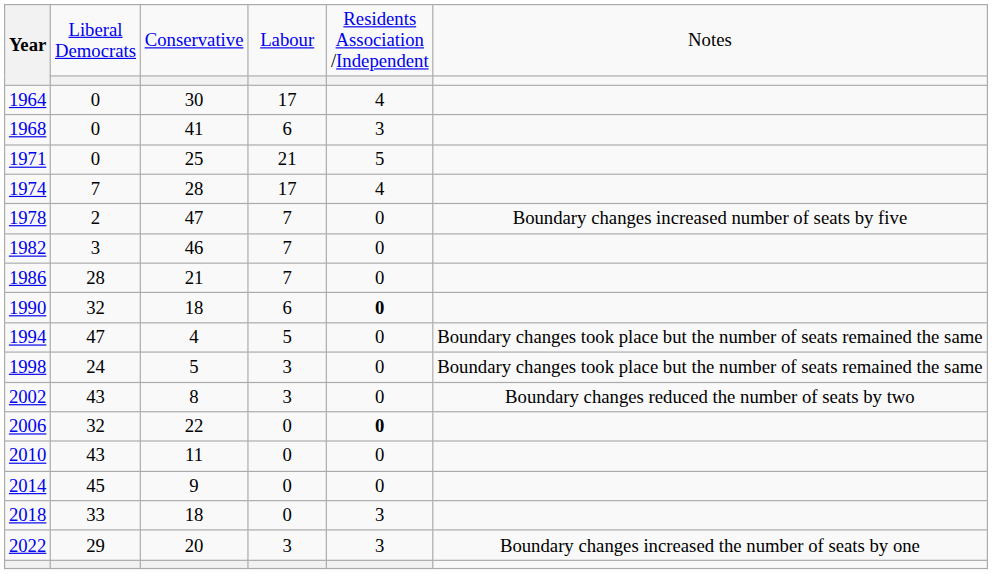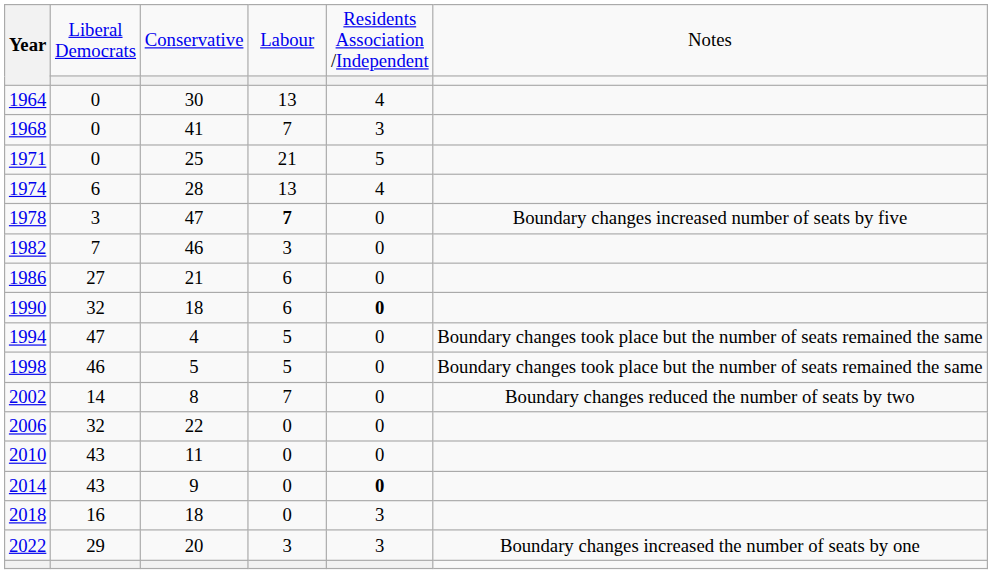(287, 99) 17 -> (287, 99) 13
(287, 129) 6 -> (287, 129) 7
(95, 188) 7 -> (95, 188) 6
(287, 188) 17 -> (287, 188) 13
(95, 218) 2 -> (95, 218) 3
(287, 218) normal -> (287, 218) bold
(95, 248) 3 -> (95, 248) 7
(287, 248) 7 -> (287, 248) 3
(95, 277) 28 -> (95, 277) 27
(287, 277) 7 -> (287, 277) 6
(95, 366) 24 -> (95, 366) 46
(287, 366) 3 -> (287, 366) 5
(95, 396) 43 -> (95, 396) 14
(287, 396) 3 -> (287, 396) 7
(380, 426) bold -> (380, 426) normal
(95, 485) 45 -> (95, 485) 43
(380, 485) normal -> (380, 485) bold
(95, 515) 33 -> (95, 515) 16
